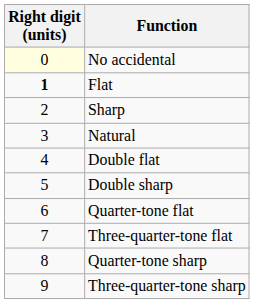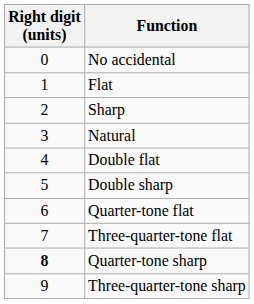(44, 60) lightyellow background -> (44, 60) no background
(44, 85) bold -> (44, 85) normal
(44, 260) normal -> (44, 260) bold
